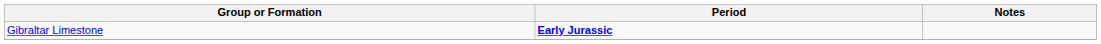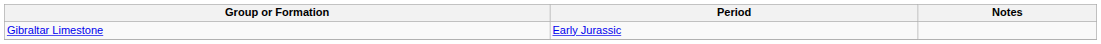(575, 30) bold -> (587, 30) normal
